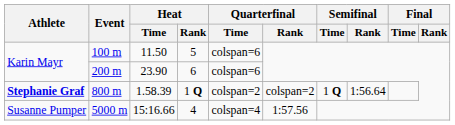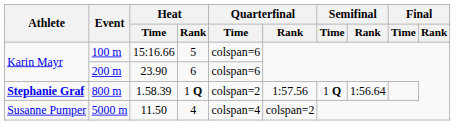(154, 52) 11.50 -> (154, 52) 15:16.66
(290, 91) colspan=2 -> (290, 91) 1:57.56
(154, 110) 15:16.66 -> (154, 110) 11.50
(290, 110) 1:57.56 -> (290, 110) colspan=2
